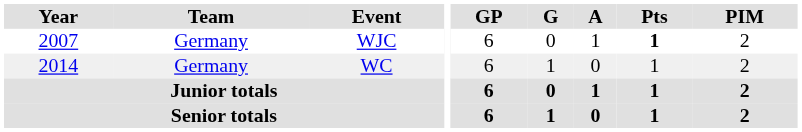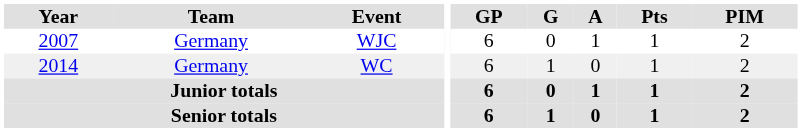(654, 41) bold -> (654, 41) normal
